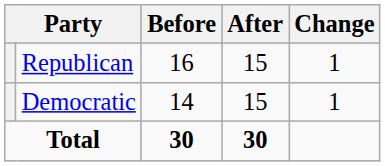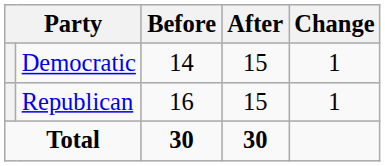rows swapped: (77, 62) <-> (79, 101)
